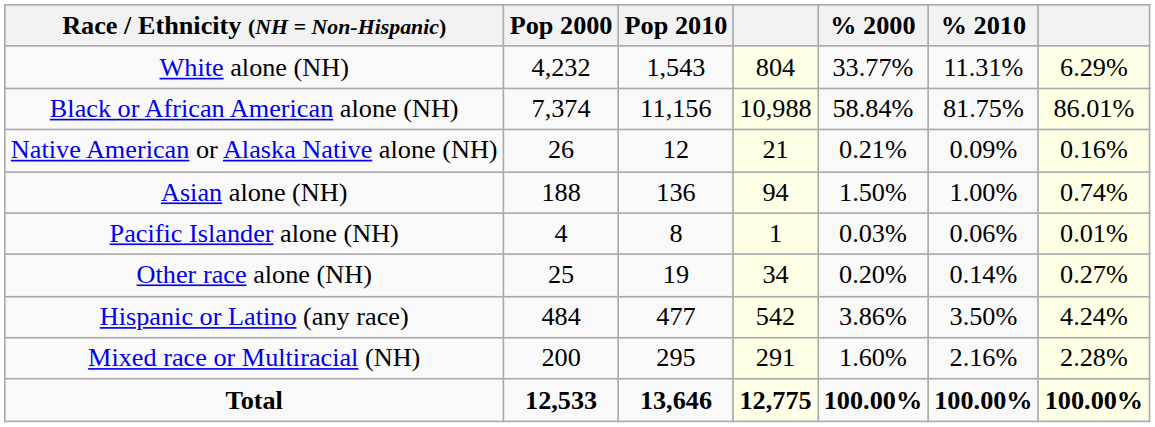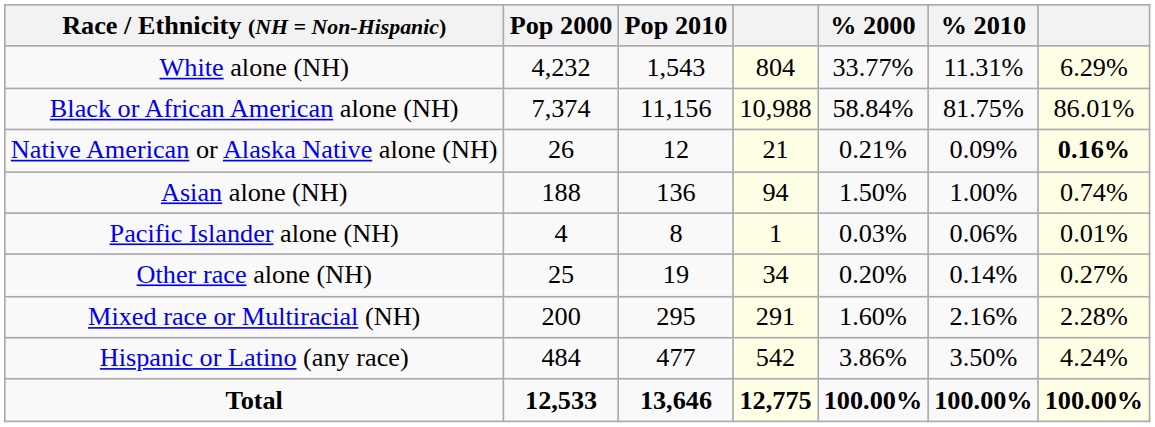(1094, 150) normal -> (1094, 150) bold
rows swapped: (254, 358) <-> (254, 316)
